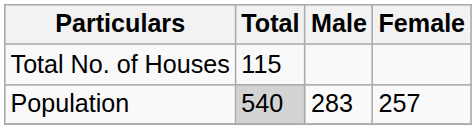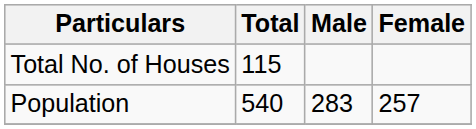(262, 104) lightgrey background -> (262, 104) no background
